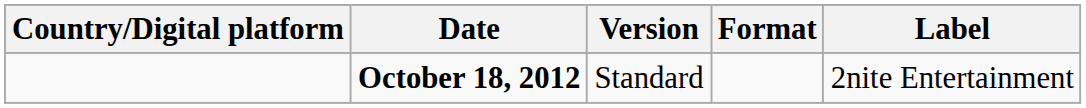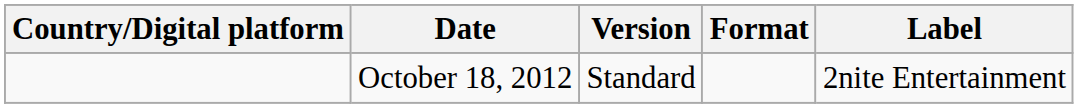(469, 77) bold -> (465, 77) normal
